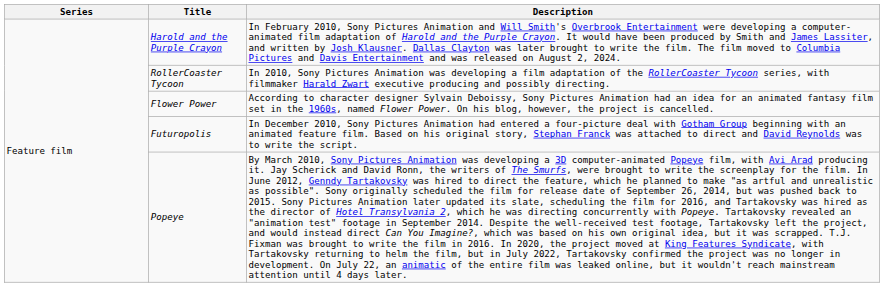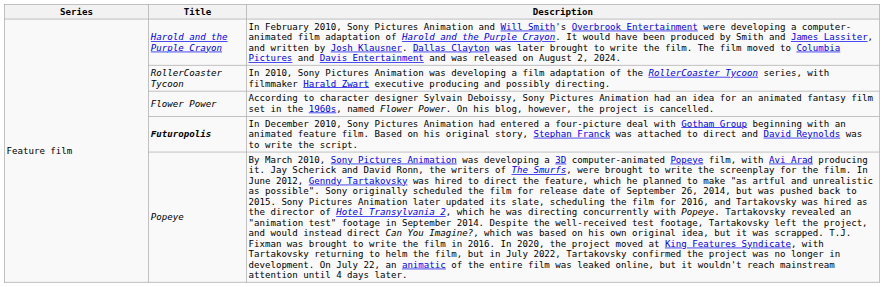(181, 134) normal -> (181, 134) bold
